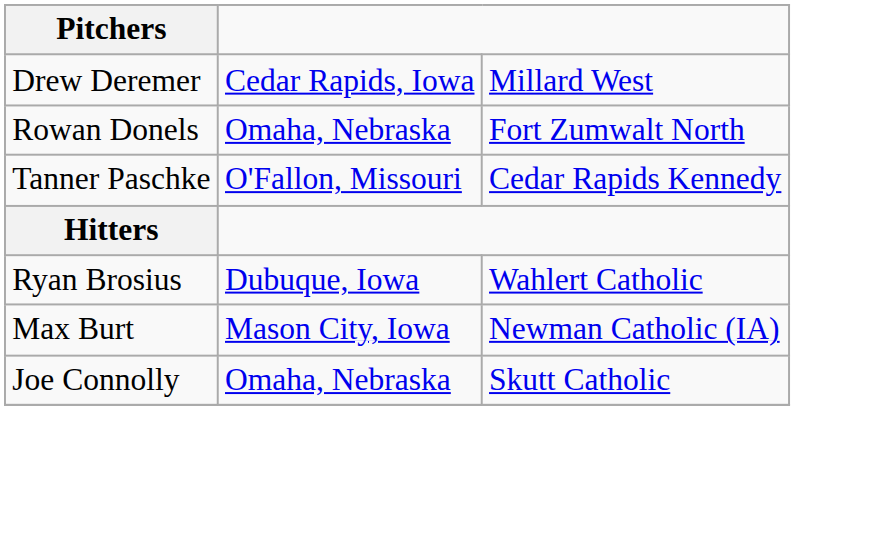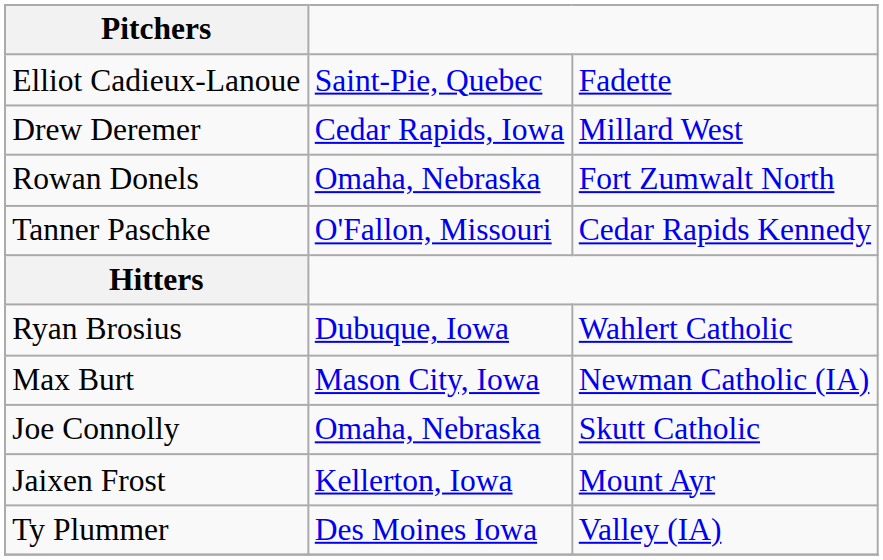+ row: (156, 79)
+ row: (89, 479)
+ row: (90, 529)
